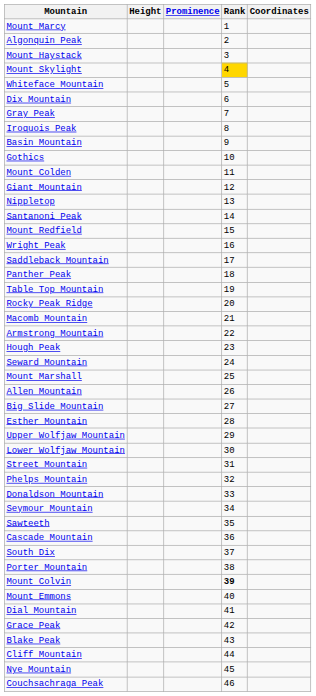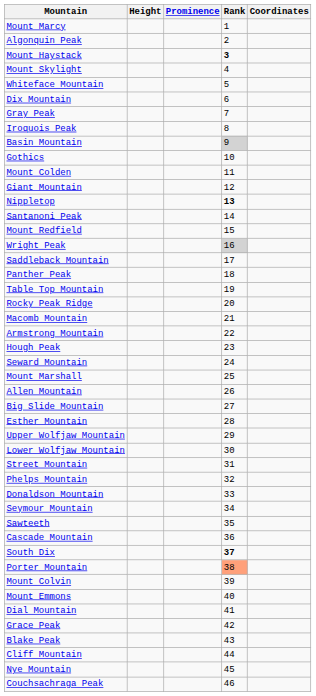(227, 56) normal -> (227, 56) bold
(227, 70) gold background -> (227, 70) no background
(227, 143) no background -> (227, 143) lightgrey background
(229, 202) normal -> (229, 202) bold
(229, 246) no background -> (229, 246) lightgrey background
(229, 553) normal -> (229, 553) bold
(229, 567) no background -> (229, 567) lightsalmon background
(229, 582) bold -> (229, 582) normal
